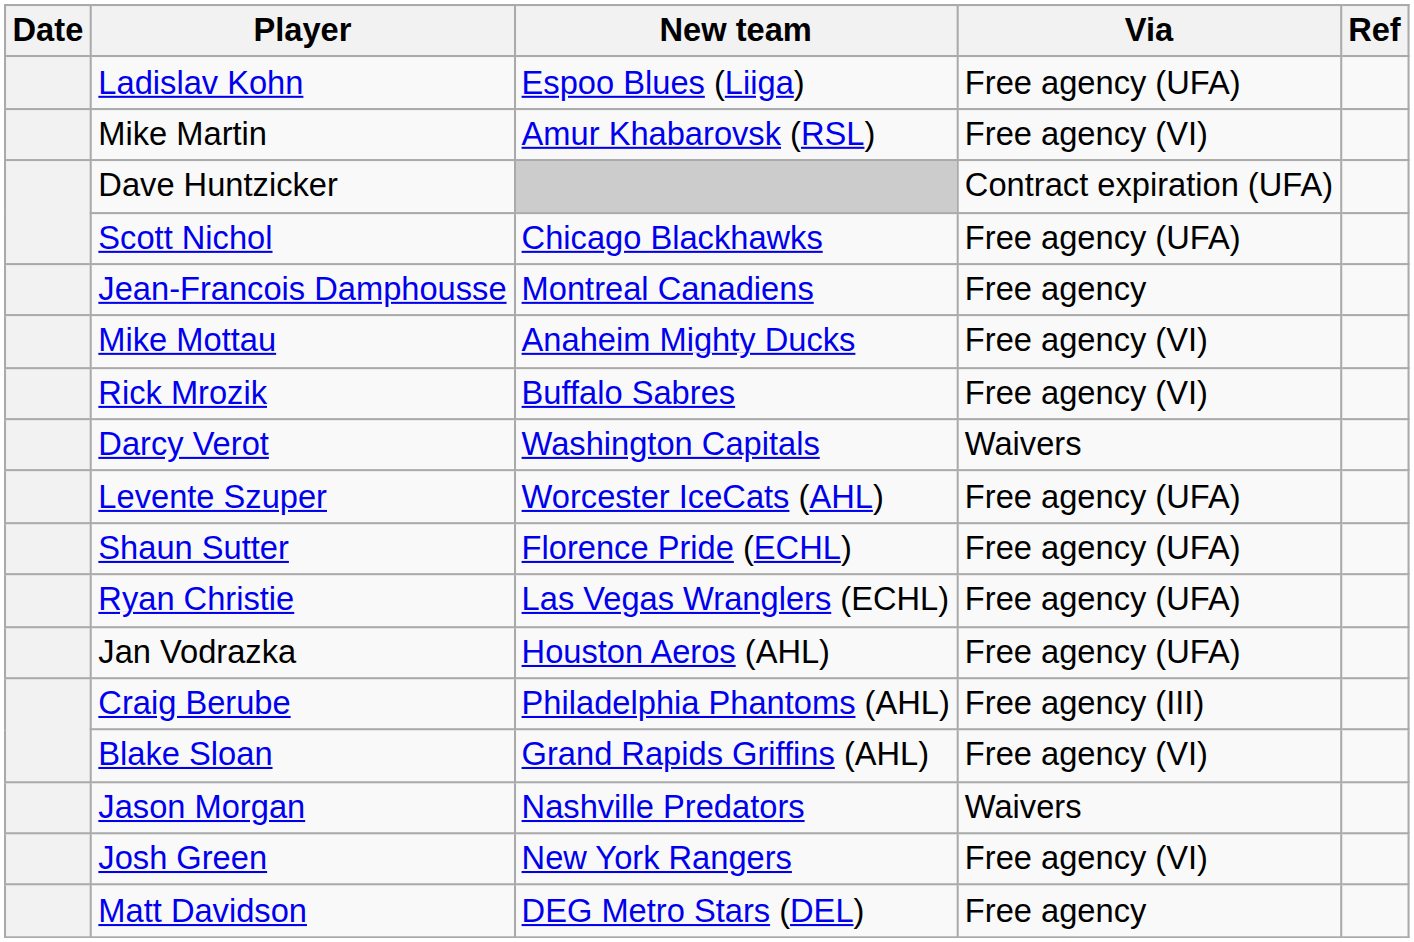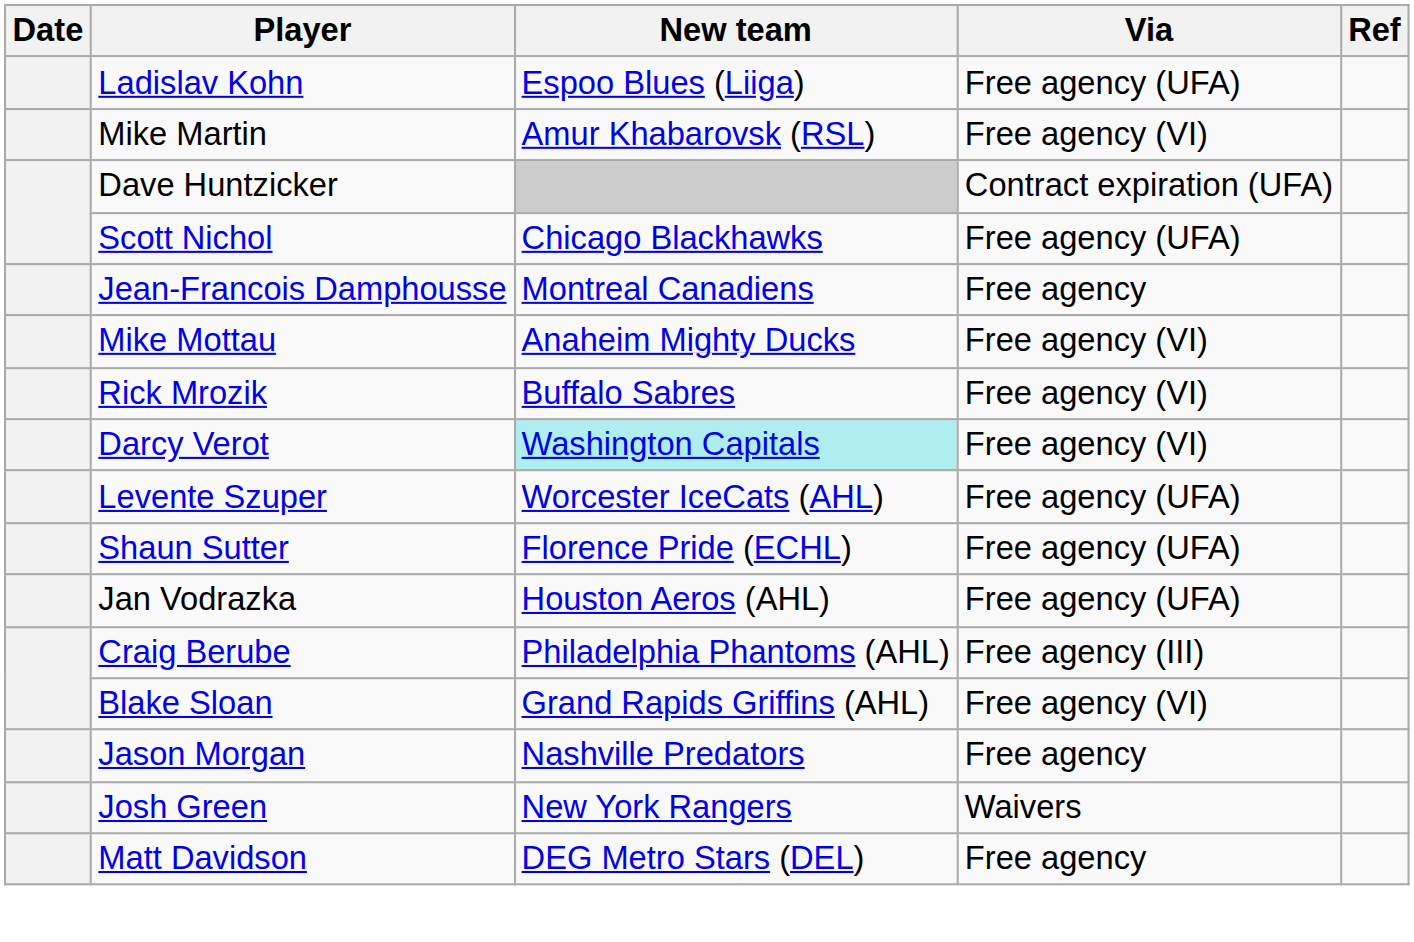(671, 444) no background -> (671, 444) paleturquoise background
(1023, 444) Waivers -> (1086, 444) Free agency (VI)
- row: (196, 599)
(1023, 806) Waivers -> (1056, 755) Free agency
(1086, 858) Free agency (VI) -> (1023, 806) Waivers
